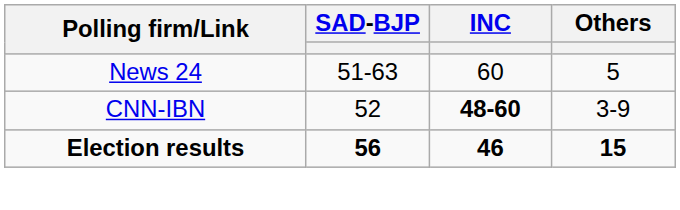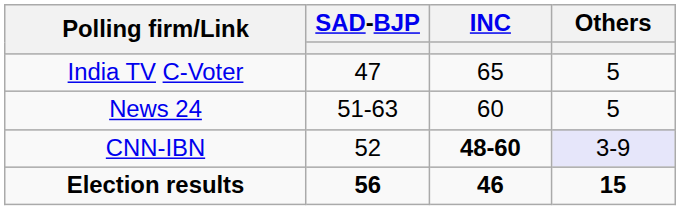+ row: (156, 72)
(613, 110) no background -> (613, 147) lavender background
